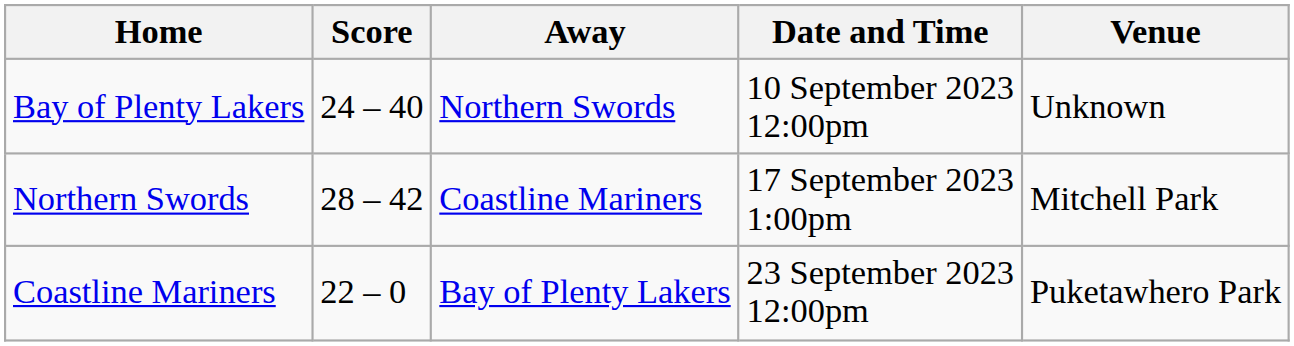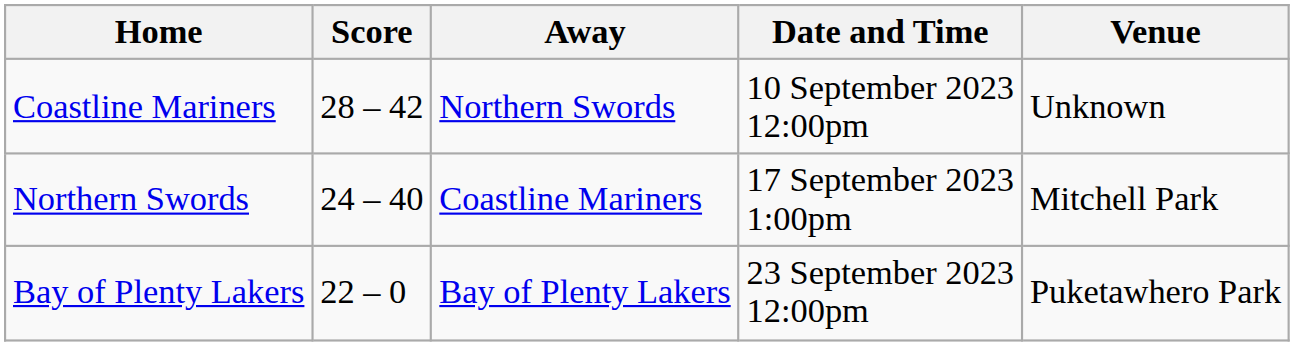(159, 105) Bay of Plenty Lakers -> (144, 105) Coastline Mariners
(372, 105) 24 – 40 -> (372, 105) 28 – 42
(372, 198) 28 – 42 -> (372, 198) 24 – 40
(144, 292) Coastline Mariners -> (159, 292) Bay of Plenty Lakers
